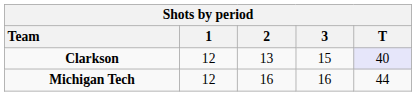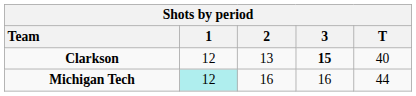(325, 58) normal -> (325, 58) bold
(383, 58) lavender background -> (383, 58) no background
(209, 79) no background -> (209, 79) paleturquoise background
